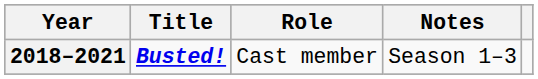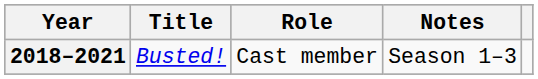(181, 57) bold -> (181, 57) normal
